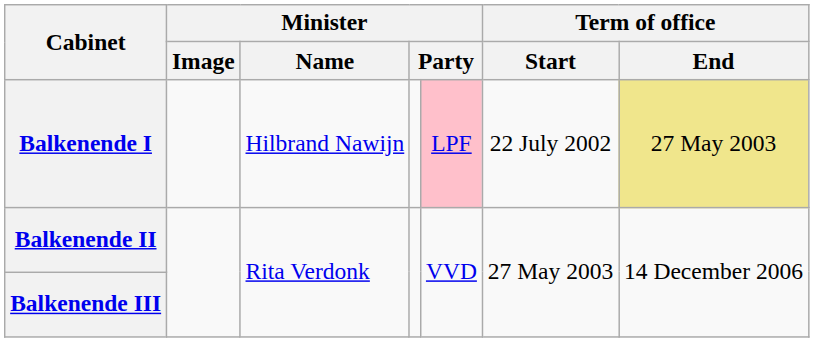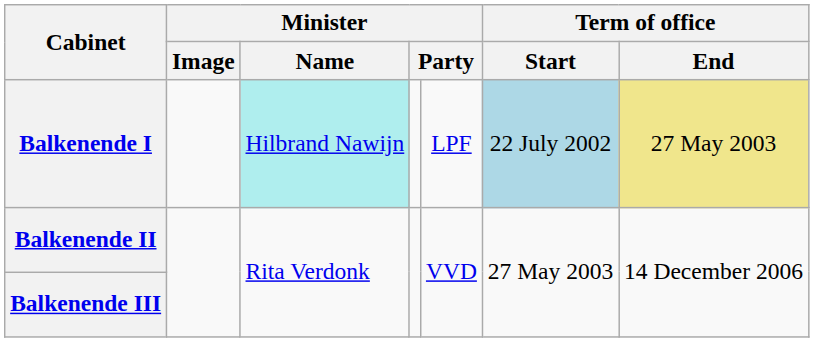(325, 143) no background -> (325, 143) paleturquoise background
(451, 143) pink background -> (451, 143) no background
(550, 143) no background -> (550, 143) lightblue background
